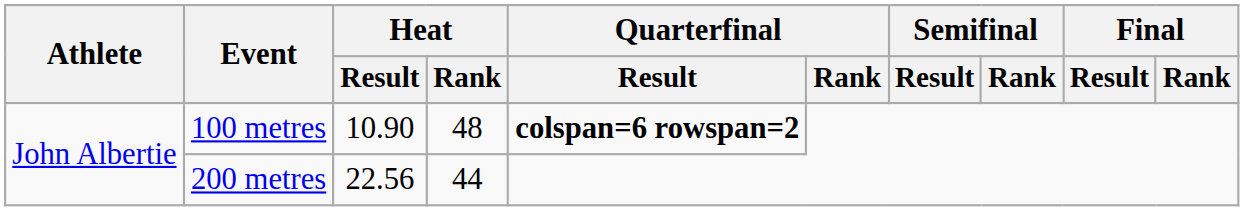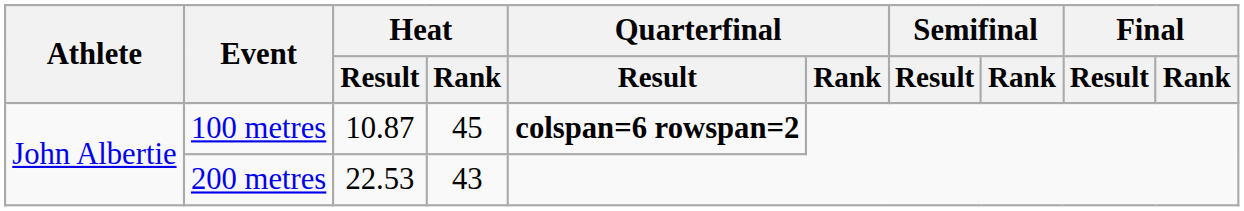(380, 128) 10.90 -> (380, 128) 10.87
(467, 128) 48 -> (467, 128) 45
(380, 179) 22.56 -> (380, 179) 22.53
(467, 179) 44 -> (467, 179) 43
